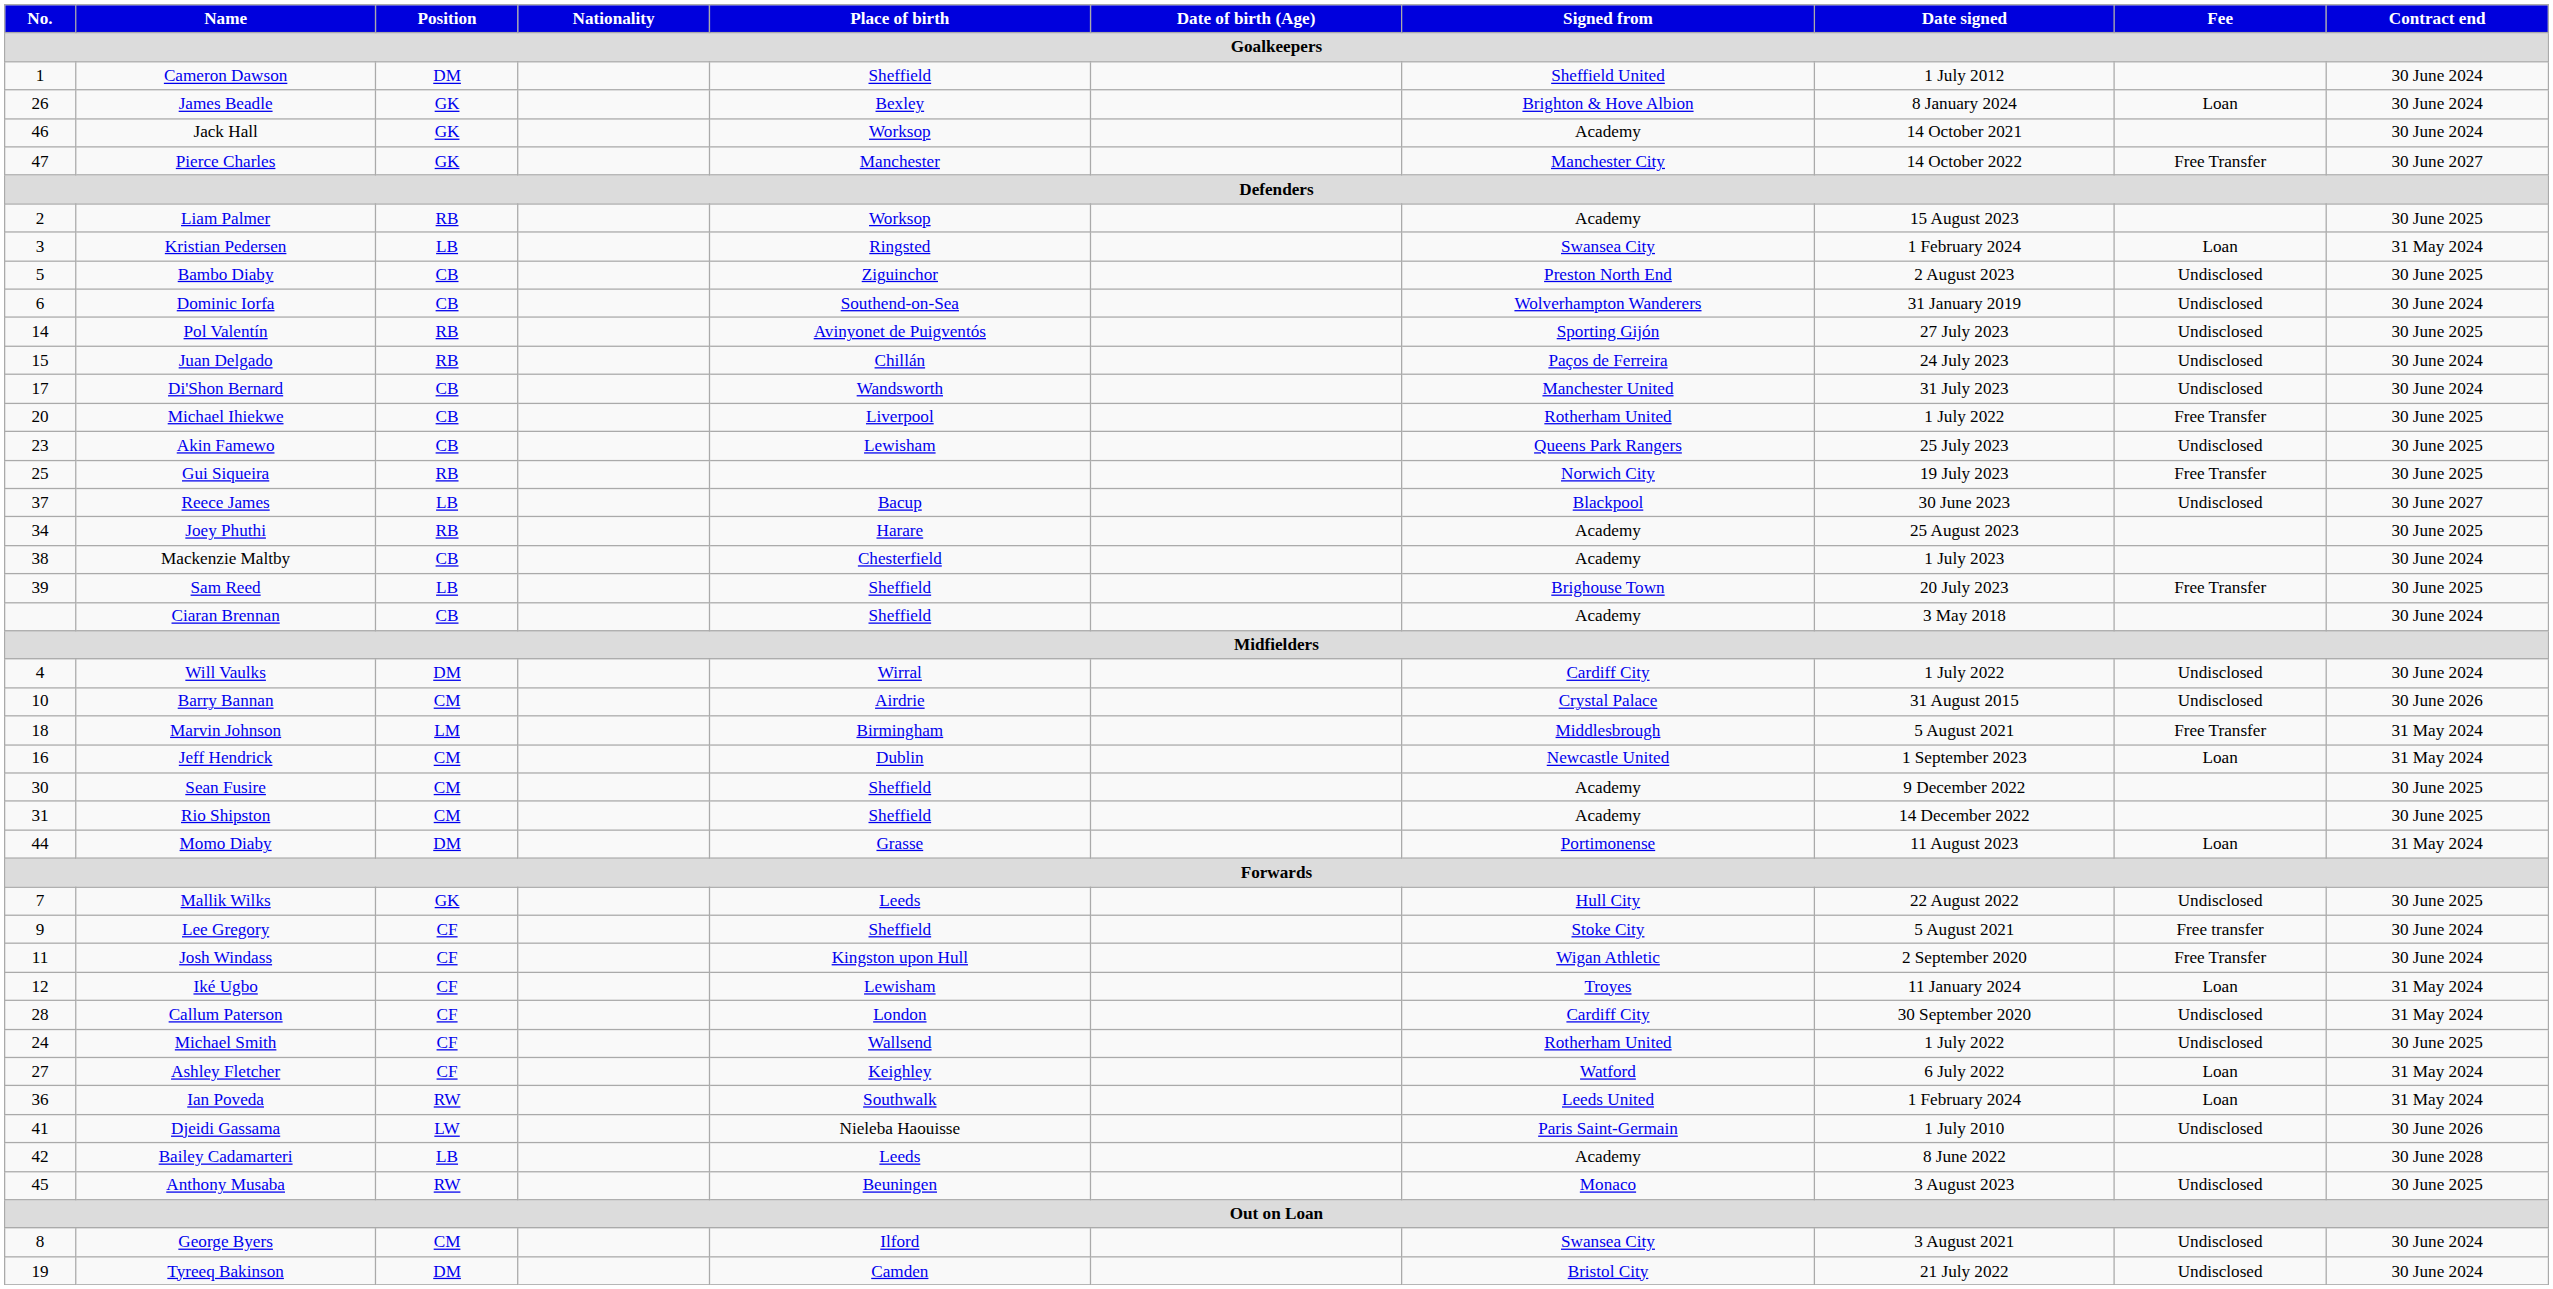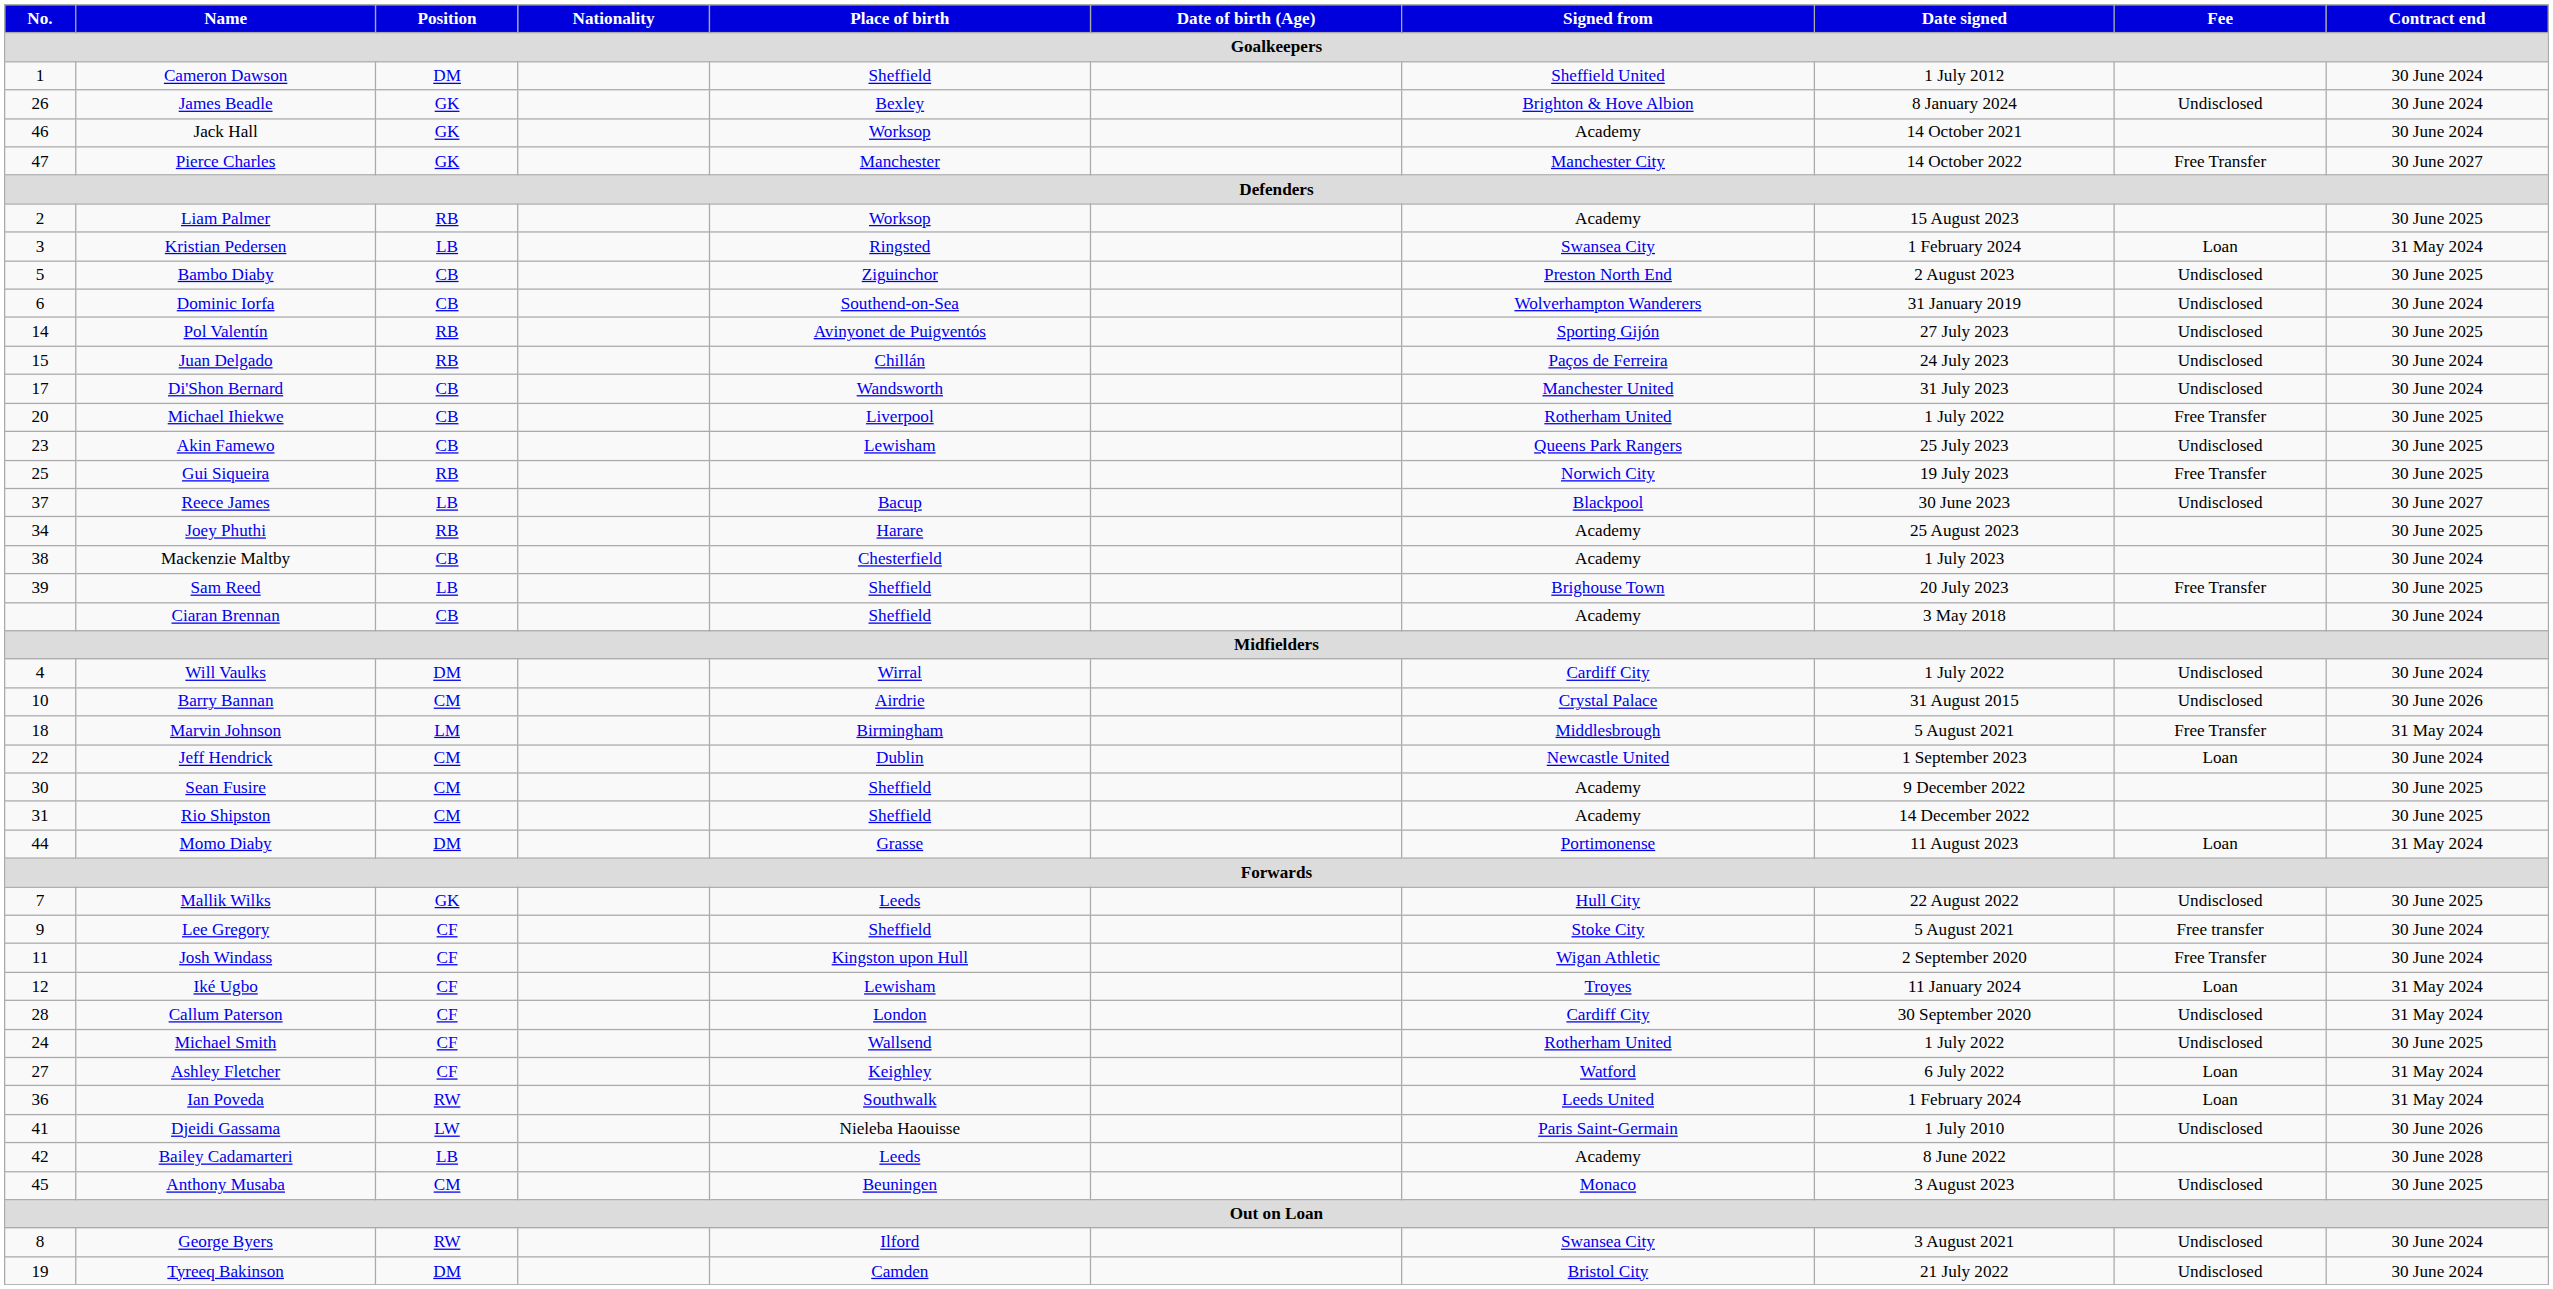(2220, 103) Loan -> (2220, 103) Undisclosed
(40, 758) 16 -> (40, 758) 22
(2437, 758) 31 May 2024 -> (2437, 758) 30 June 2024
(447, 1184) RW -> (447, 1184) CM
(447, 1241) CM -> (447, 1241) RW
